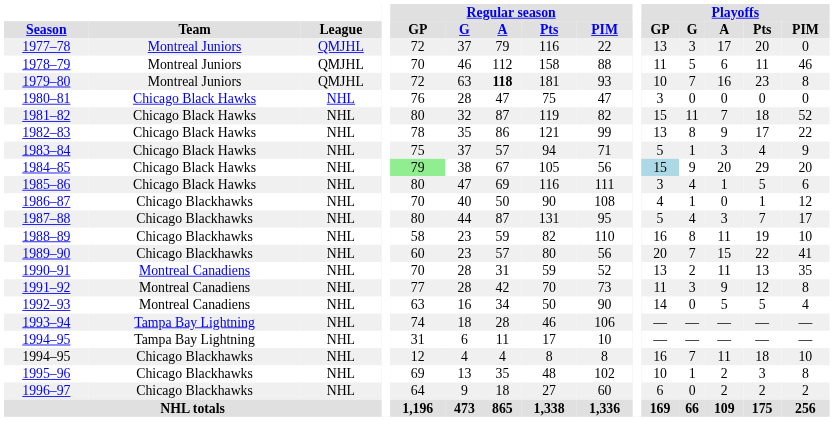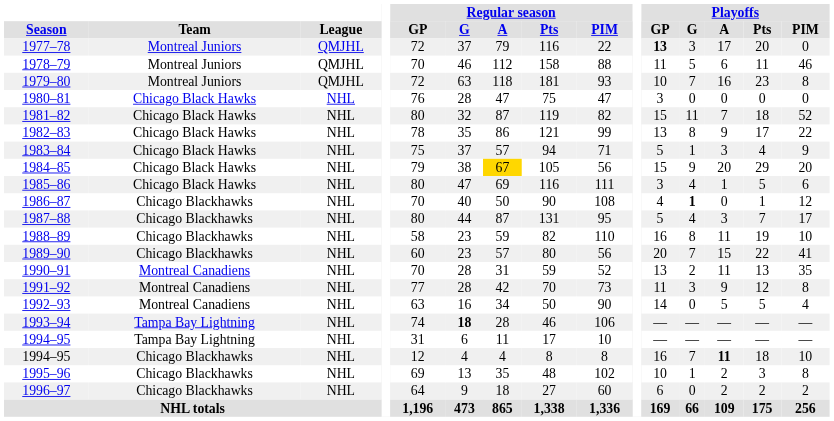(660, 47) normal -> (660, 47) bold
(502, 81) bold -> (502, 81) normal
(418, 167) lightgreen background -> (418, 167) no background
(502, 167) no background -> (502, 167) gold background
(660, 167) lightblue background -> (660, 167) no background
(692, 201) normal -> (692, 201) bold
(464, 322) normal -> (464, 322) bold
(724, 356) normal -> (724, 356) bold
